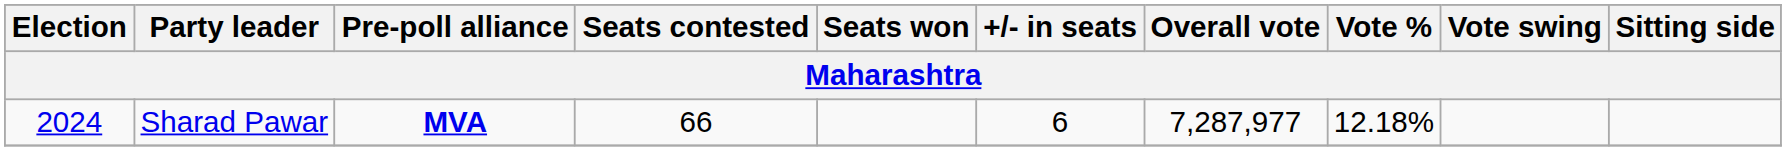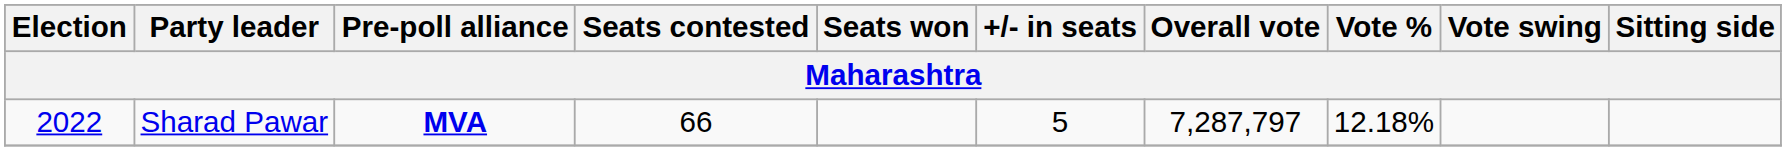(69, 121) 2024 -> (69, 121) 2022
(1060, 121) 6 -> (1060, 121) 5
(1235, 121) 7,287,977 -> (1235, 121) 7,287,797
